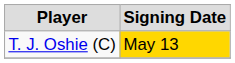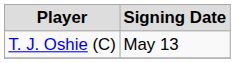(151, 44) gold background -> (151, 44) no background
